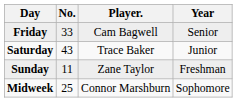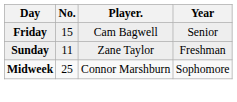(67, 32) 33 -> (67, 32) 15
- row: (30, 50)
